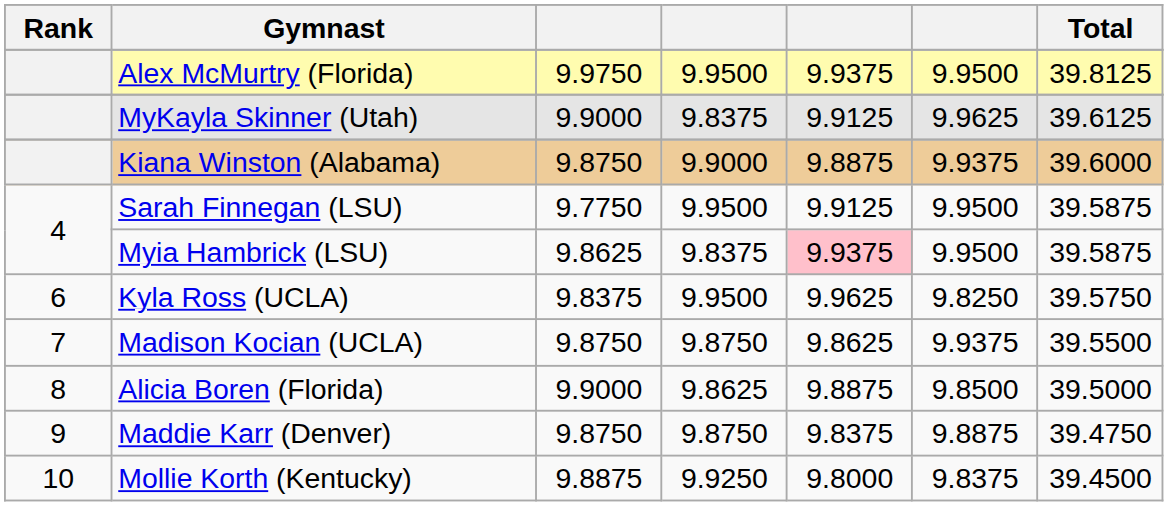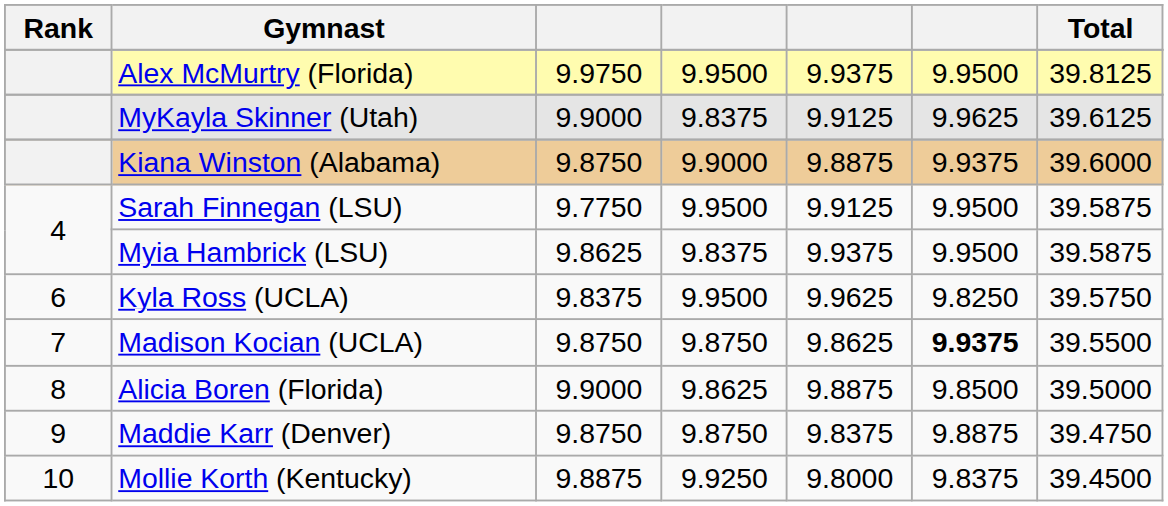(850, 253) pink background -> (850, 253) no background
(975, 343) normal -> (975, 343) bold
